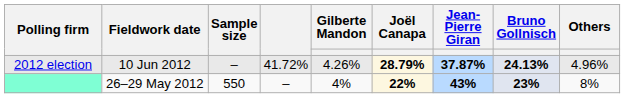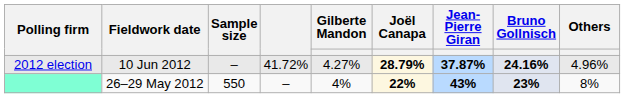(342, 65) 4.26% -> (342, 65) 4.27%
(526, 65) 24.13% -> (526, 65) 24.16%
